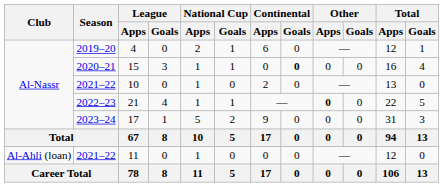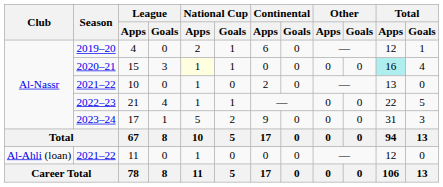(198, 66) no background -> (198, 66) lightyellow background
(297, 66) bold -> (297, 66) normal
(391, 66) no background -> (391, 66) paleturquoise background
(328, 102) bold -> (328, 102) normal
